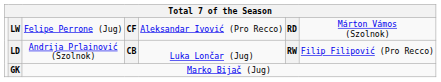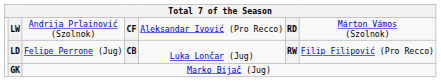(73, 29) Felipe Perrone (Jug) -> (73, 29) Andrija Prlainović (Szolnok)
(73, 52) Andrija Prlainović (Szolnok) -> (73, 52) Felipe Perrone (Jug)
